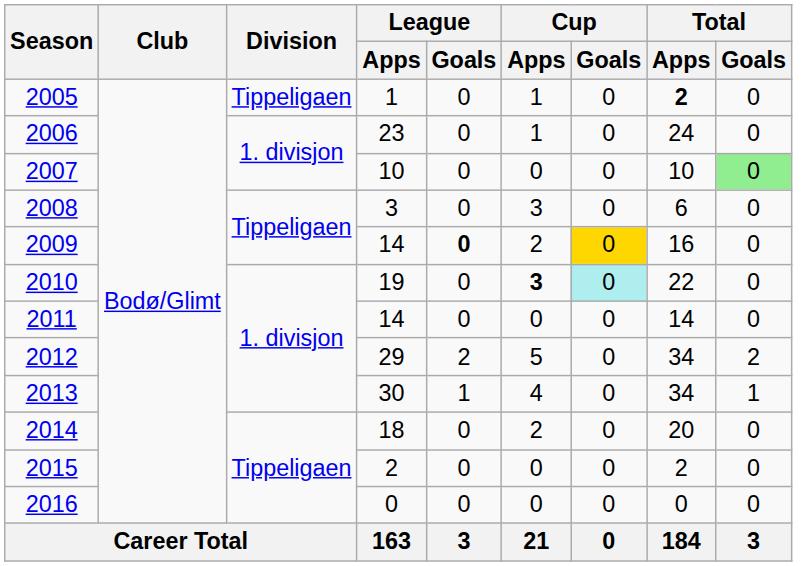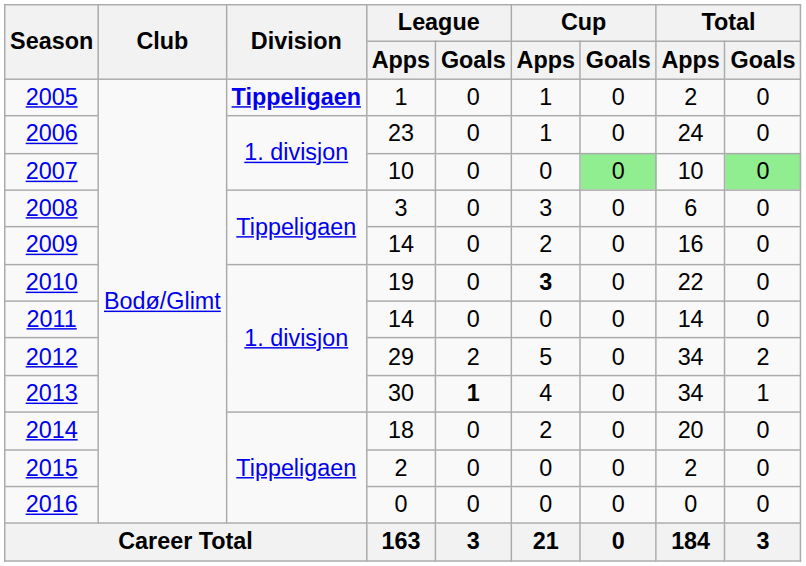(292, 97) normal -> (296, 97) bold
(681, 97) bold -> (691, 97) normal
(609, 171) no background -> (618, 171) lightgreen background
(464, 245) bold -> (473, 245) normal
(609, 245) gold background -> (618, 245) no background
(609, 282) paleturquoise background -> (618, 282) no background
(464, 393) normal -> (473, 393) bold
